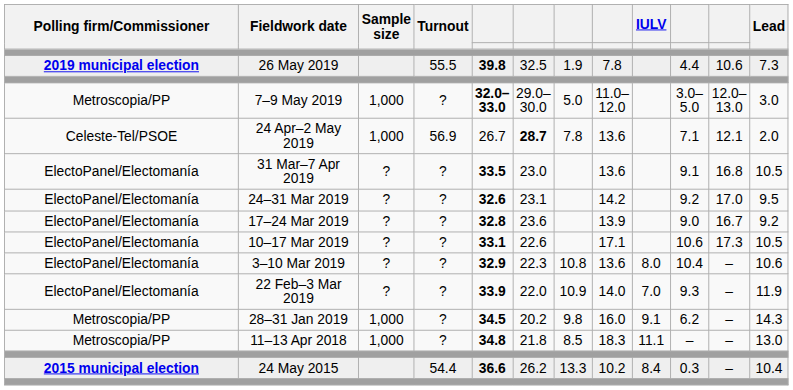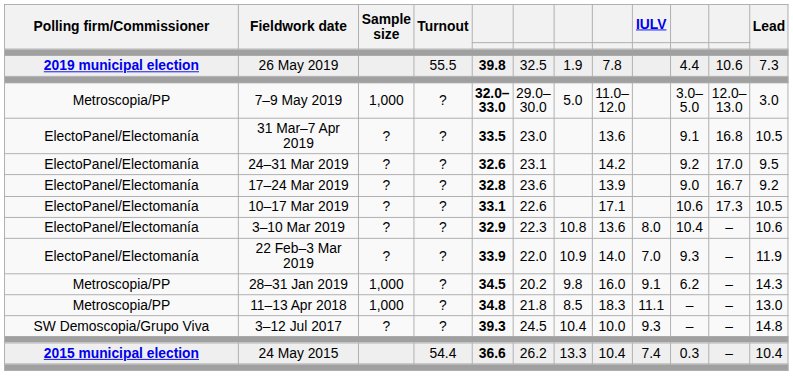- row: (121, 136)
+ row: (121, 326)
(612, 368) 10.2 -> (612, 353) 10.4
(651, 368) 8.4 -> (651, 353) 7.4
